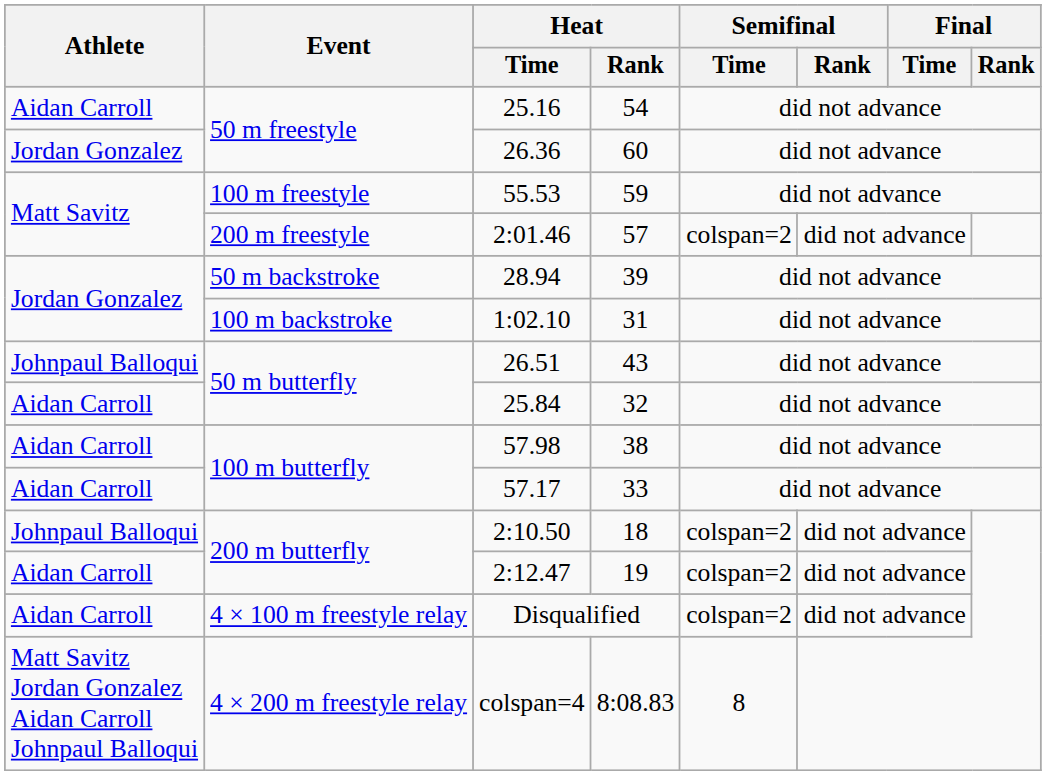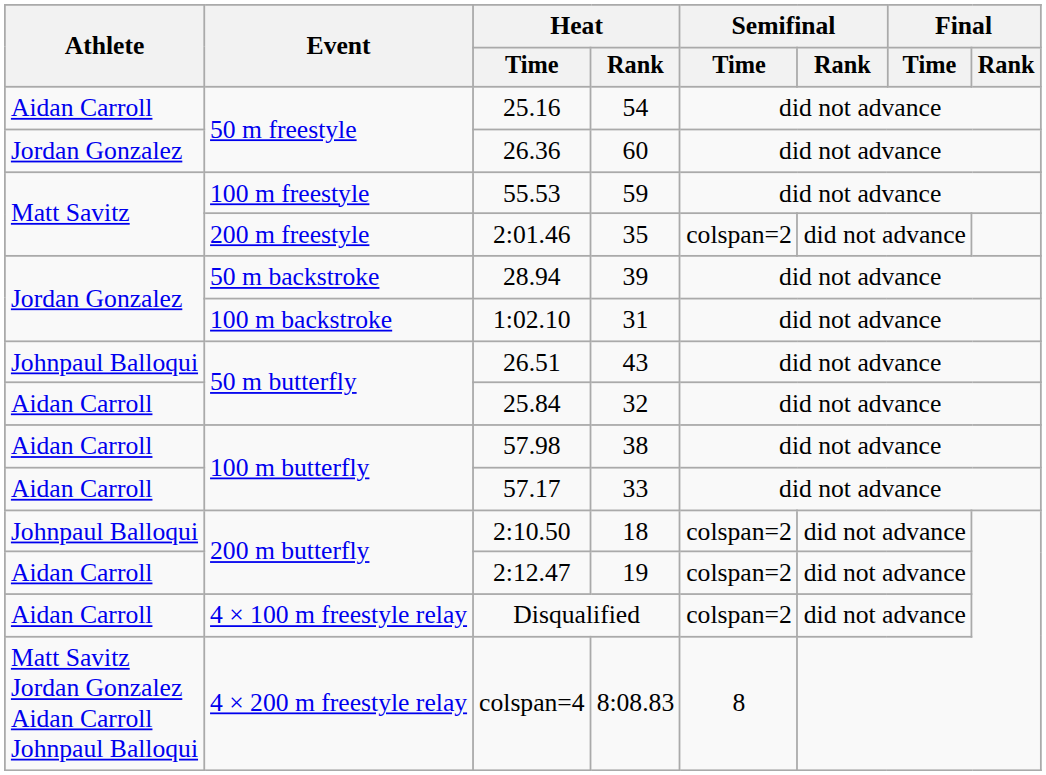(635, 235) 57 -> (635, 235) 35
